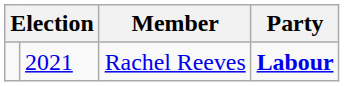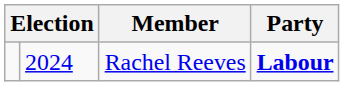(49, 61) 2021 -> (49, 61) 2024
